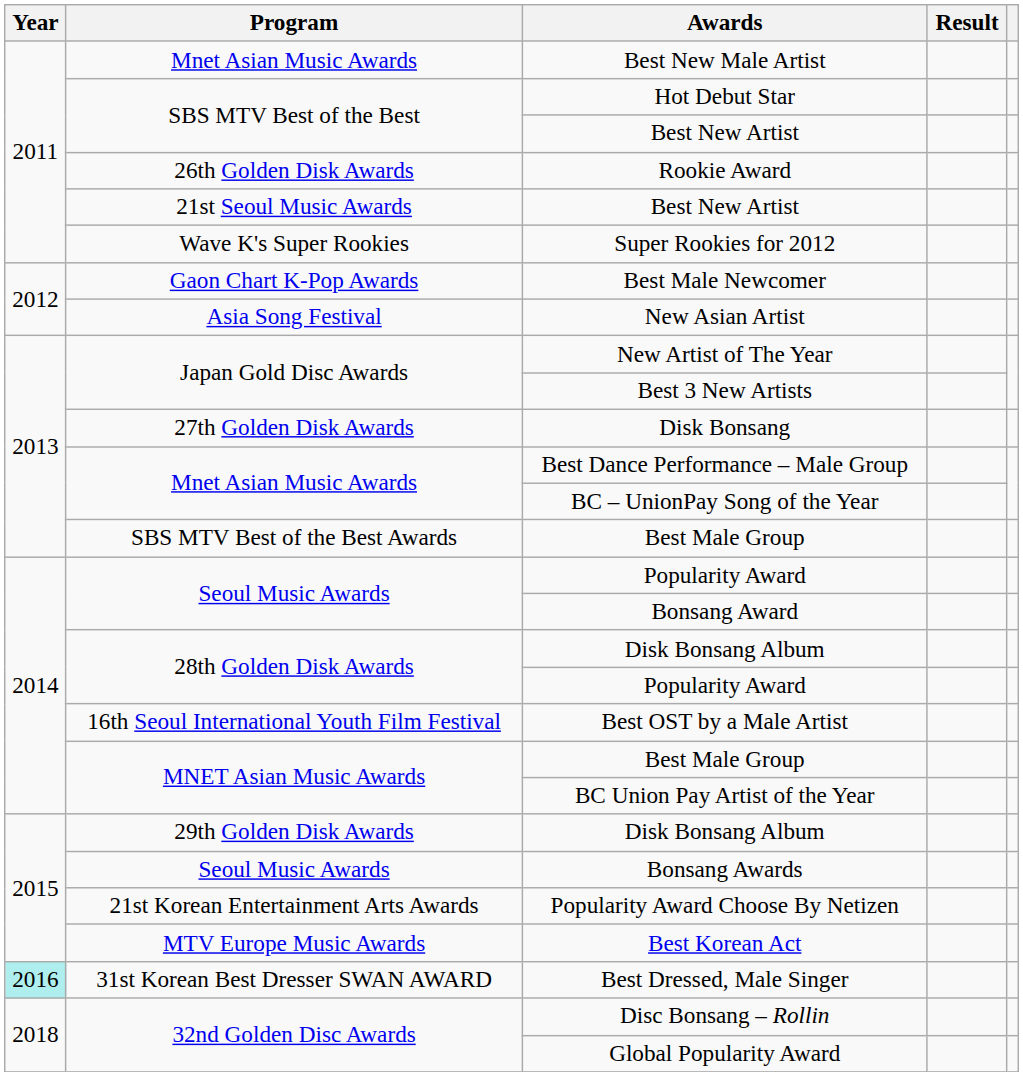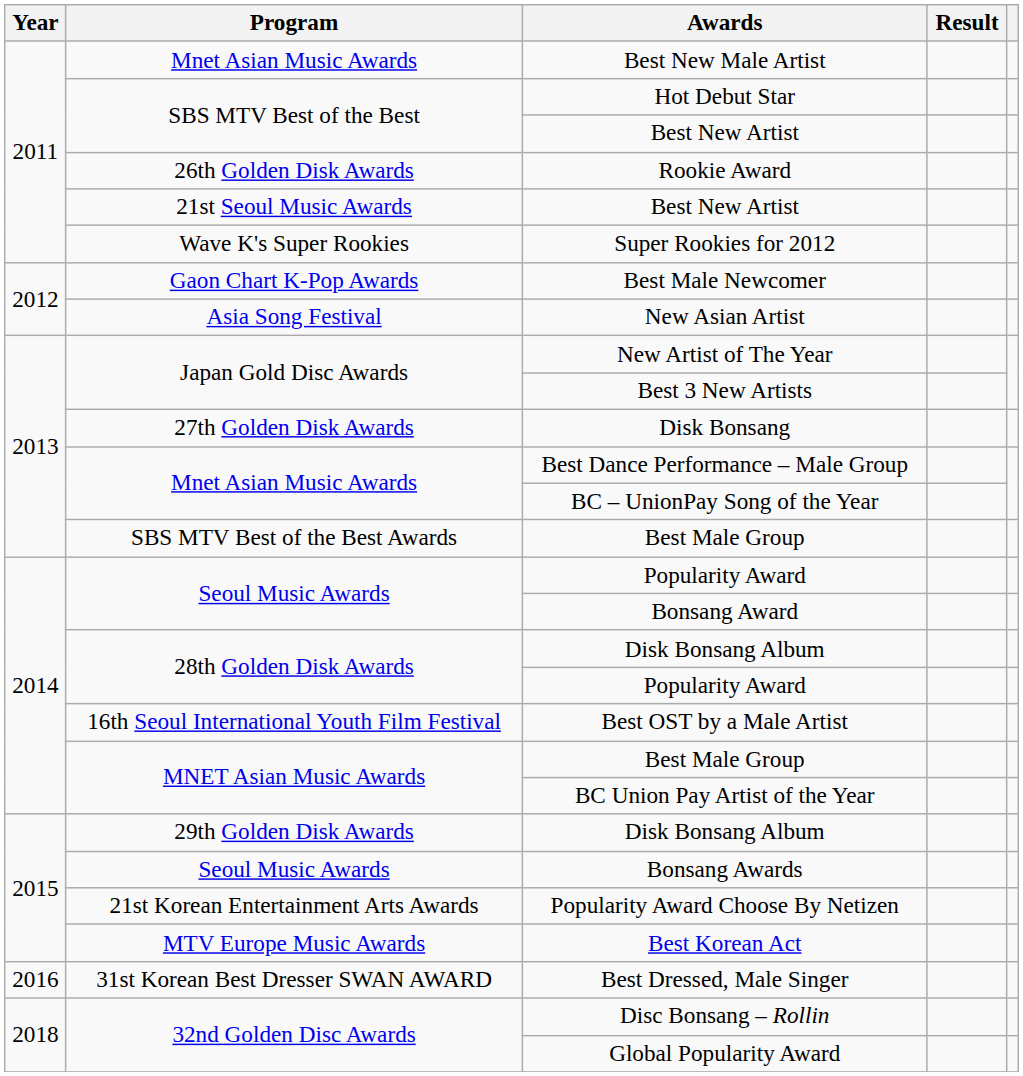(35, 979) paleturquoise background -> (35, 979) no background
